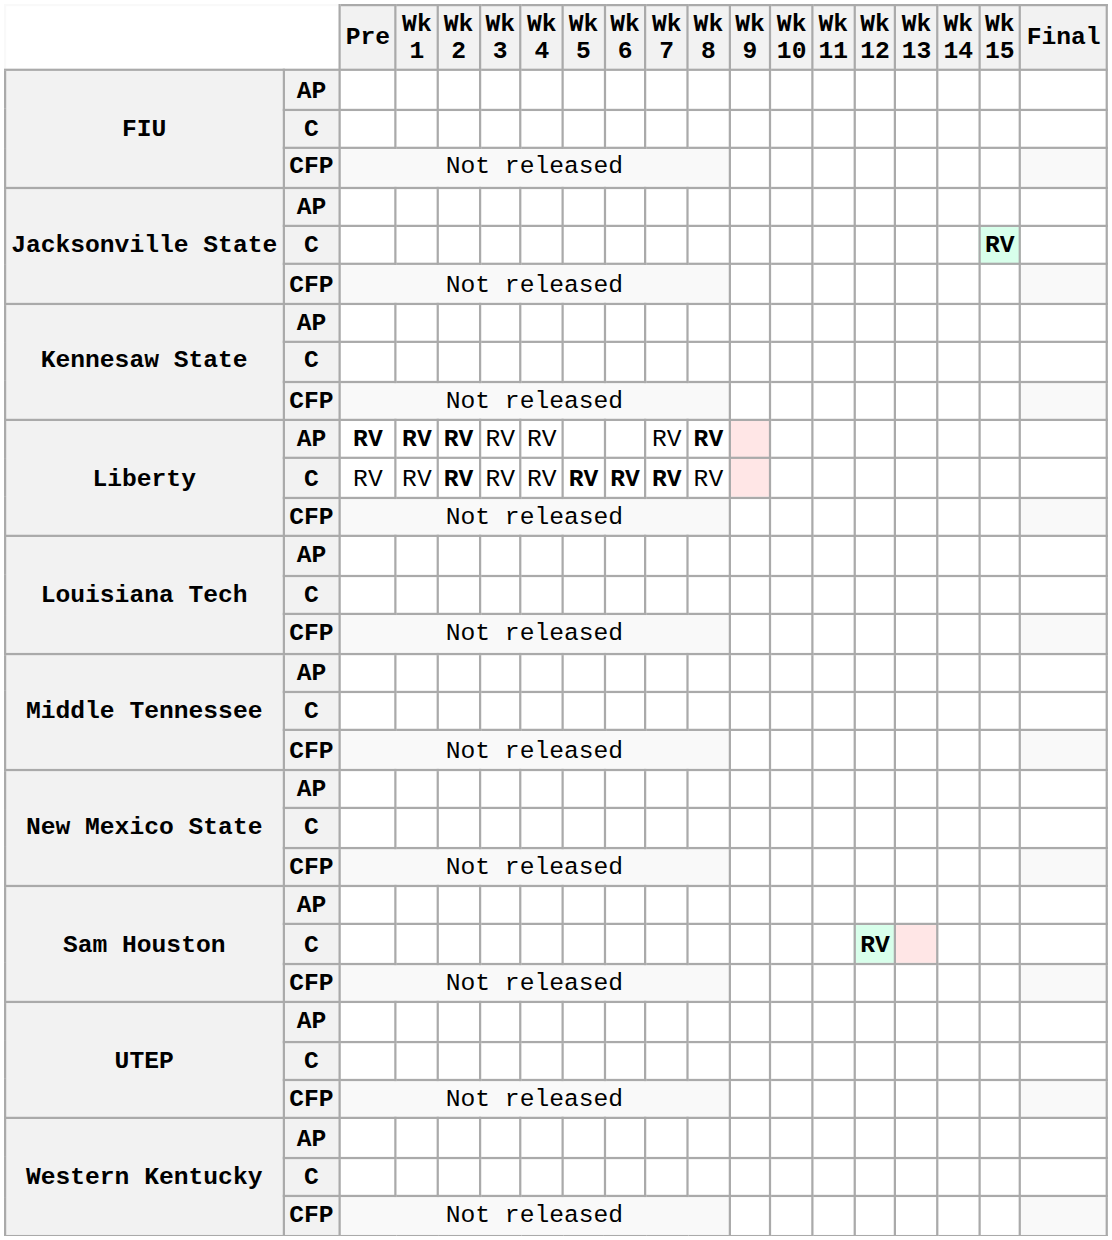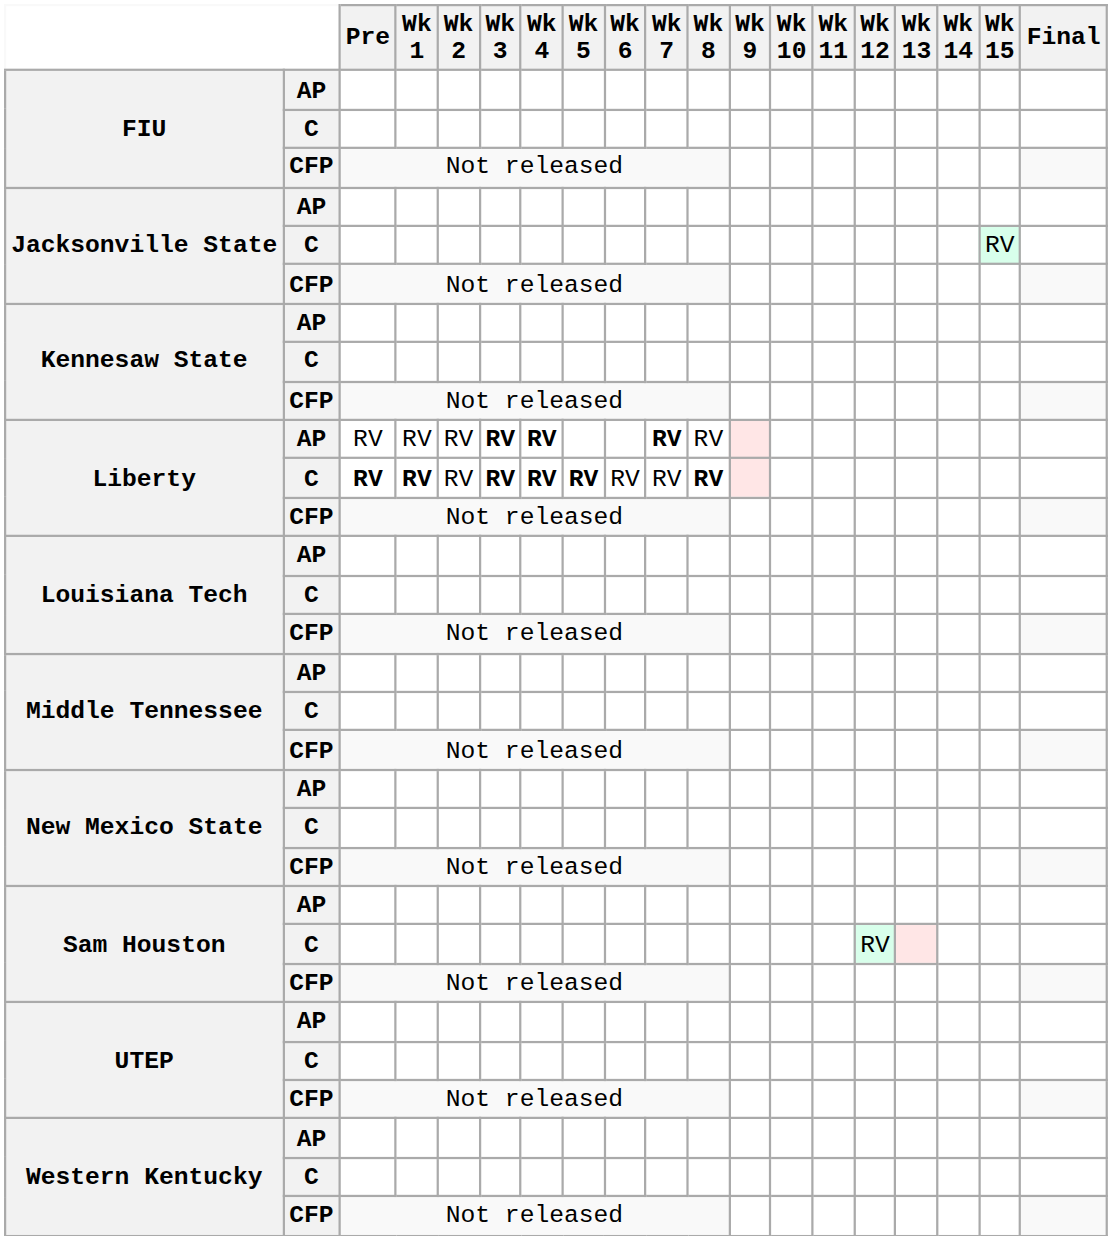(1000, 245) bold -> (1000, 245) normal
(368, 439) bold -> (368, 439) normal
(417, 439) bold -> (417, 439) normal
(459, 439) bold -> (459, 439) normal
(500, 439) normal -> (500, 439) bold
(542, 439) normal -> (542, 439) bold
(667, 439) normal -> (667, 439) bold
(708, 439) bold -> (708, 439) normal
(368, 478) normal -> (368, 478) bold
(417, 478) normal -> (417, 478) bold
(459, 478) bold -> (459, 478) normal
(500, 478) normal -> (500, 478) bold
(542, 478) normal -> (542, 478) bold
(625, 478) bold -> (625, 478) normal
(667, 478) bold -> (667, 478) normal
(708, 478) normal -> (708, 478) bold
(875, 944) bold -> (875, 944) normal
